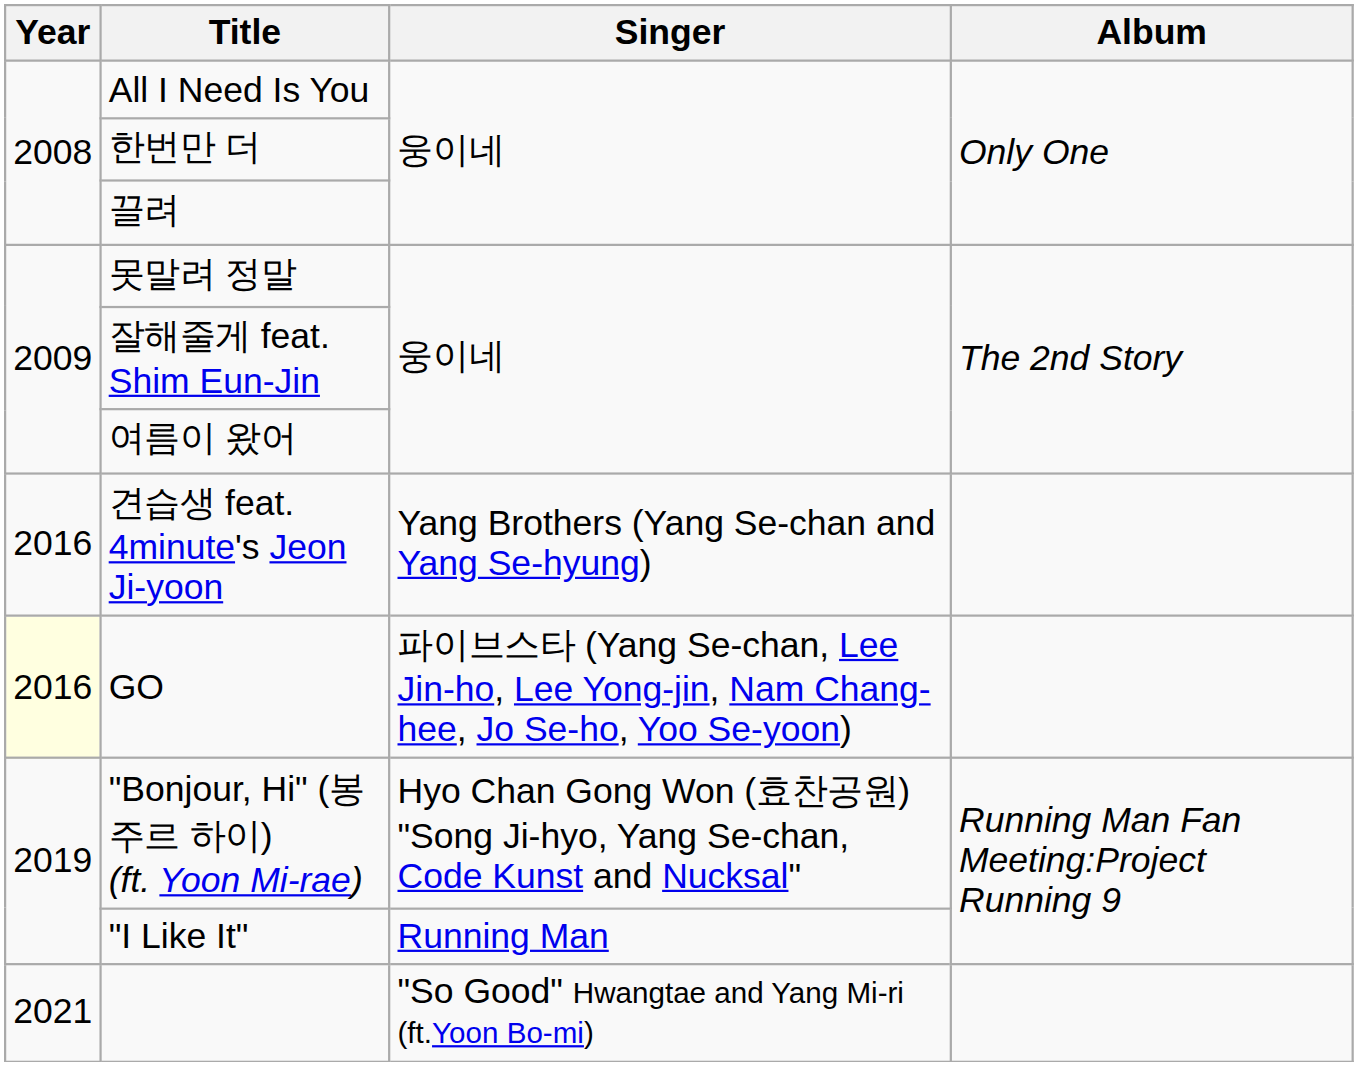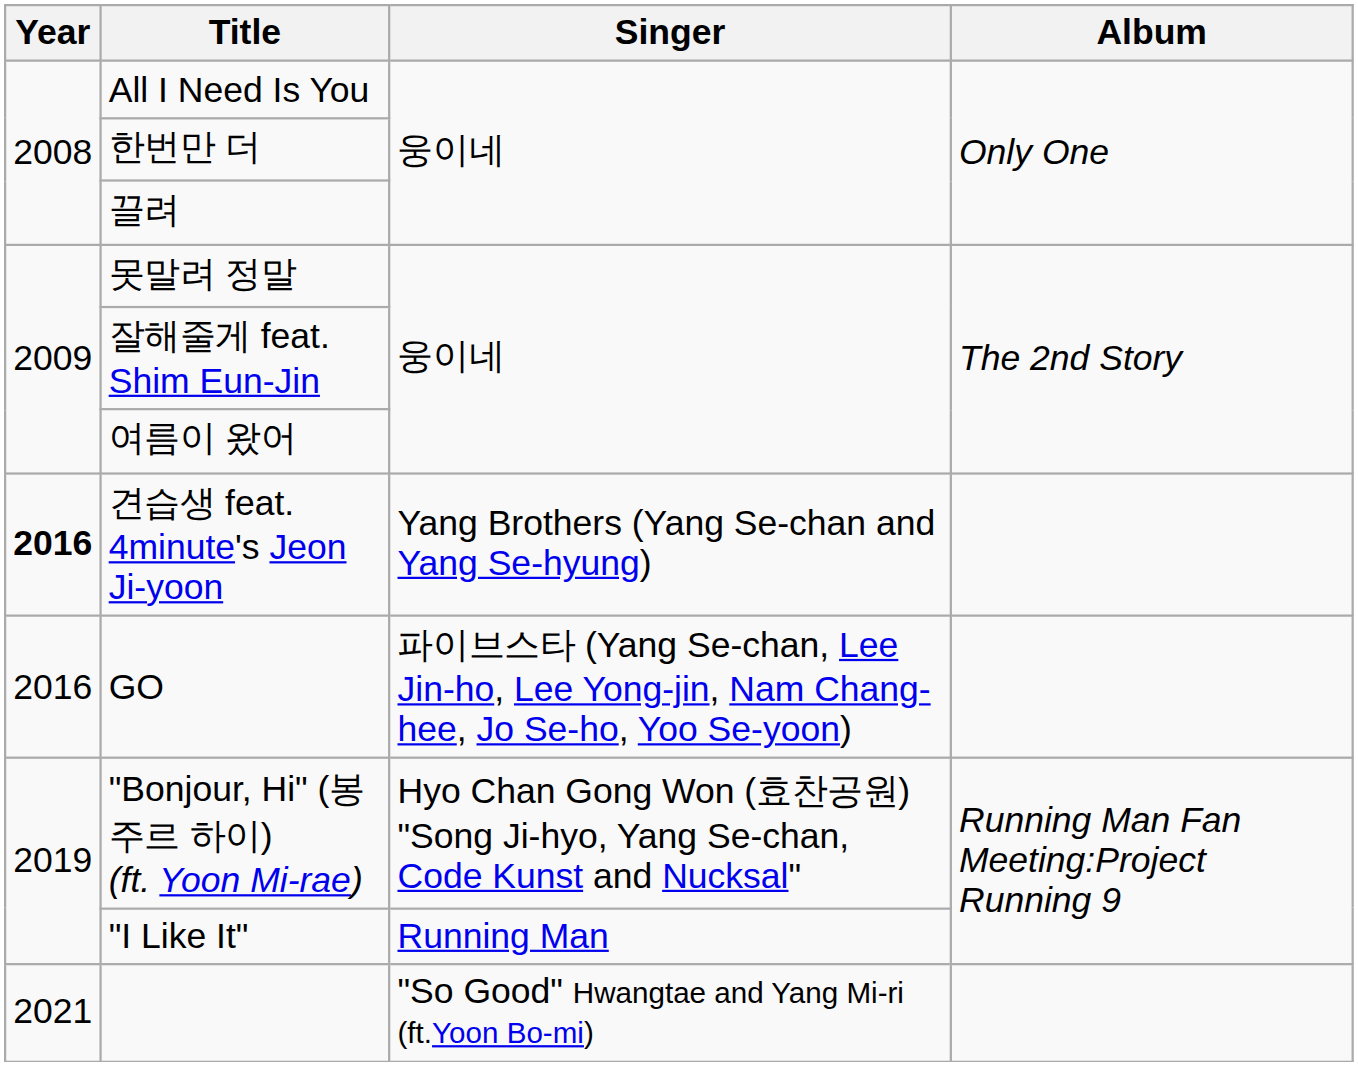(53, 543) normal -> (53, 543) bold
(53, 686) lightyellow background -> (53, 686) no background
